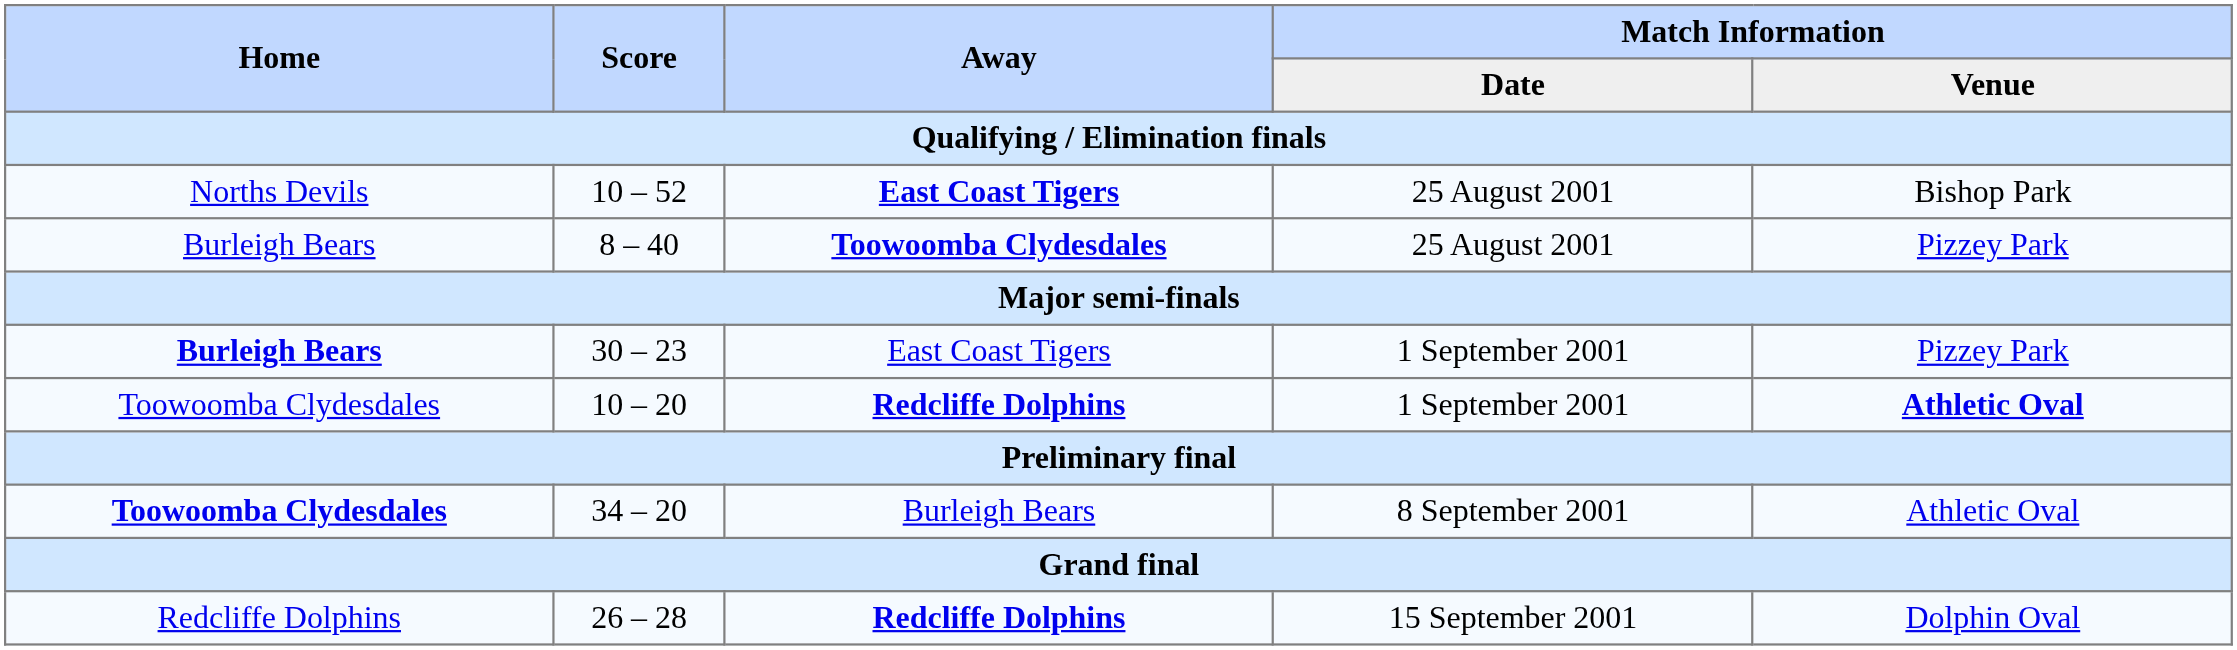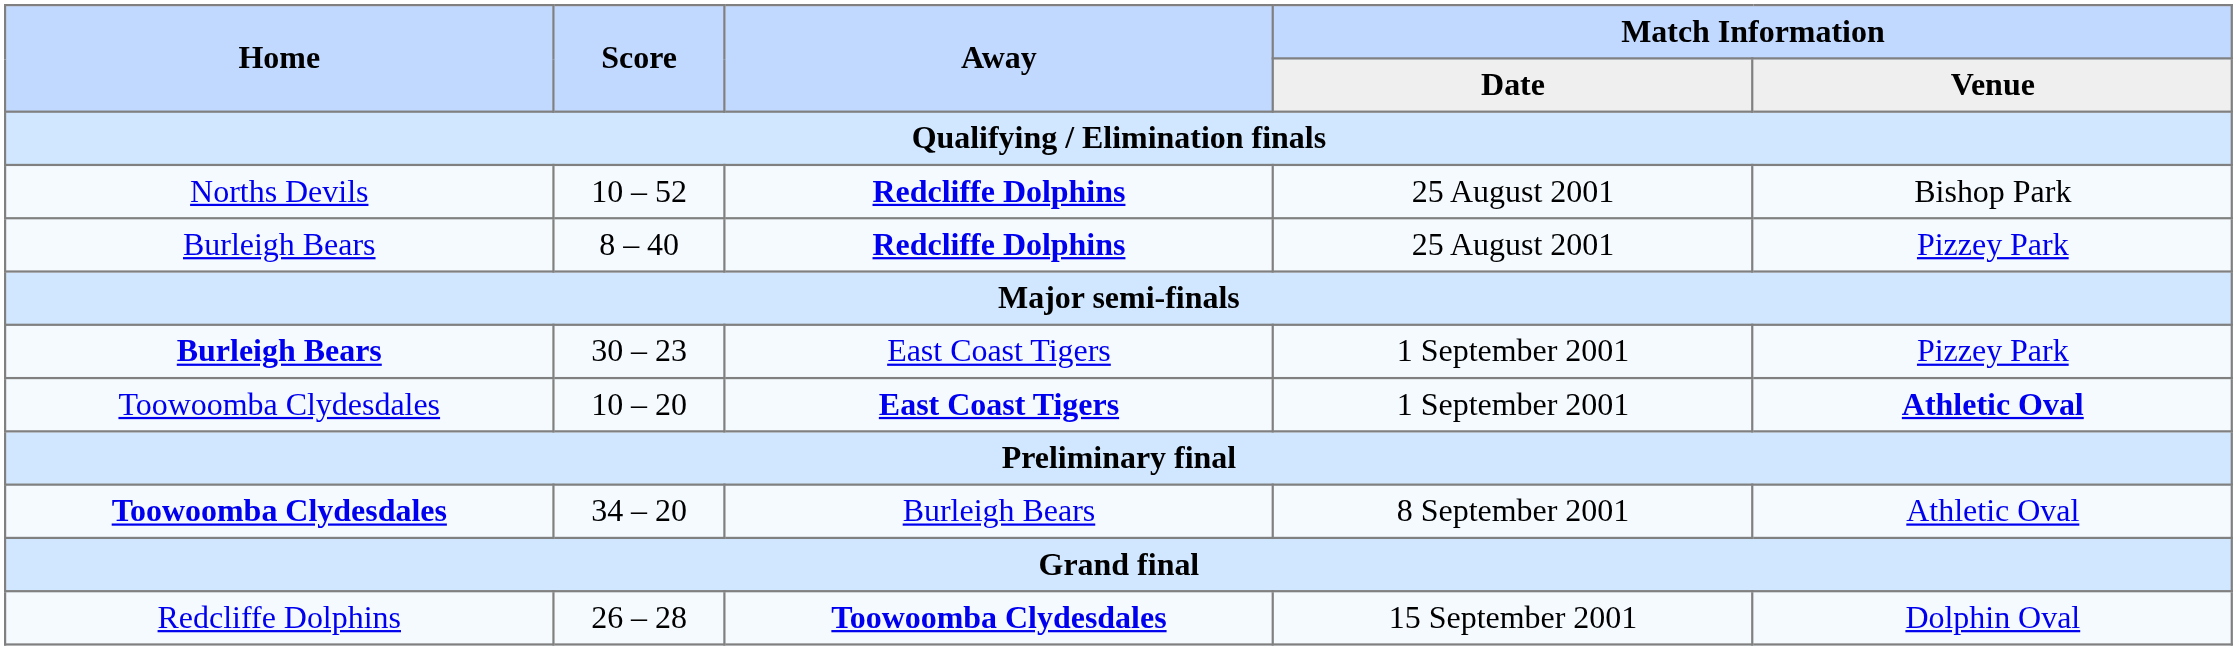(999, 190) East Coast Tigers -> (999, 190) Redcliffe Dolphins
(999, 244) Toowoomba Clydesdales -> (999, 244) Redcliffe Dolphins
(999, 404) Redcliffe Dolphins -> (999, 404) East Coast Tigers
(999, 617) Redcliffe Dolphins -> (999, 617) Toowoomba Clydesdales
